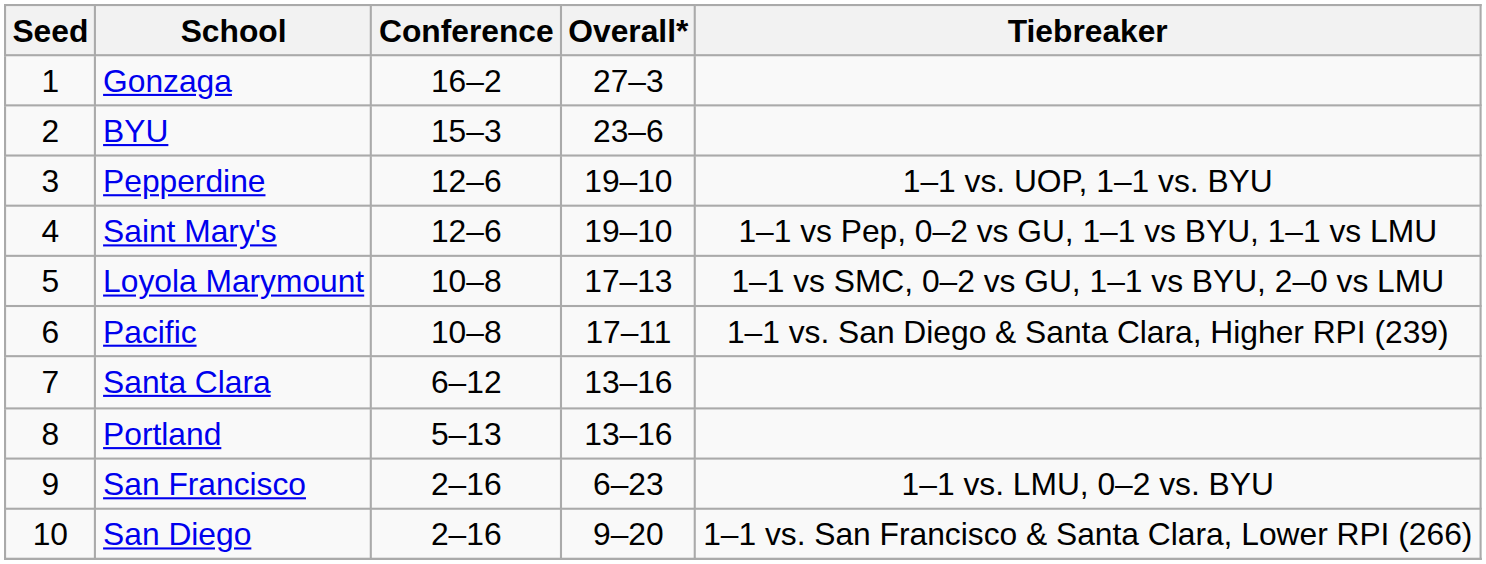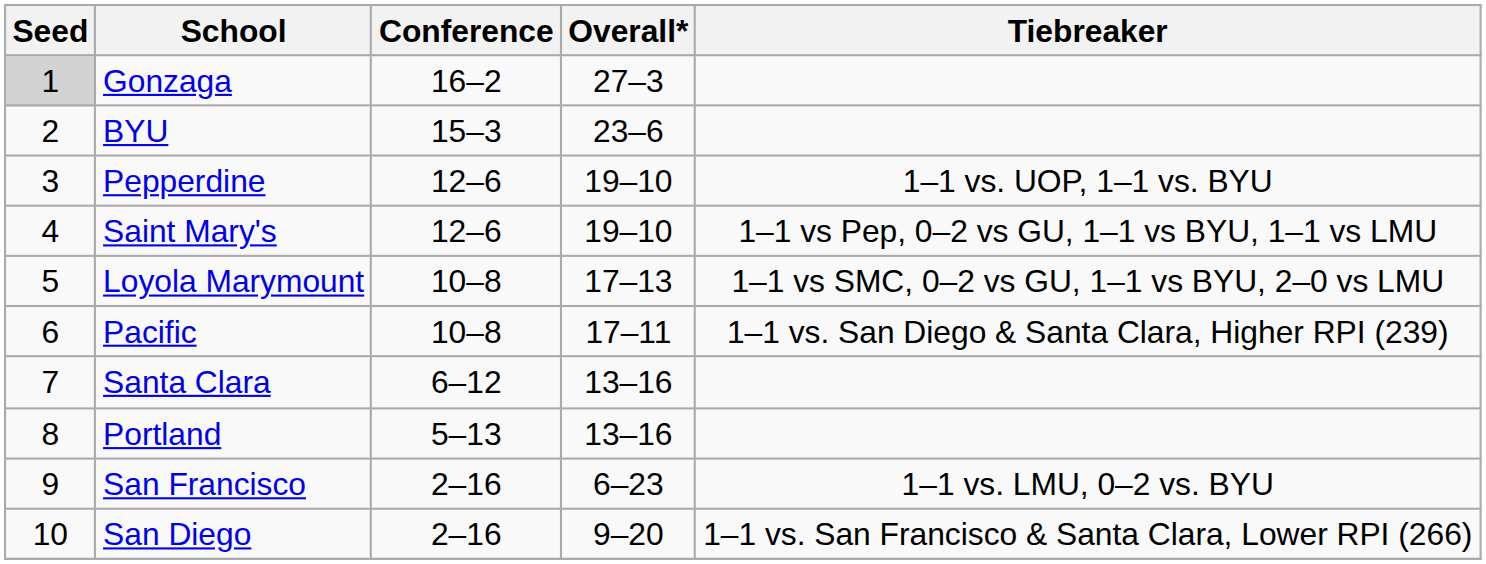(50, 81) no background -> (50, 81) lightgrey background
